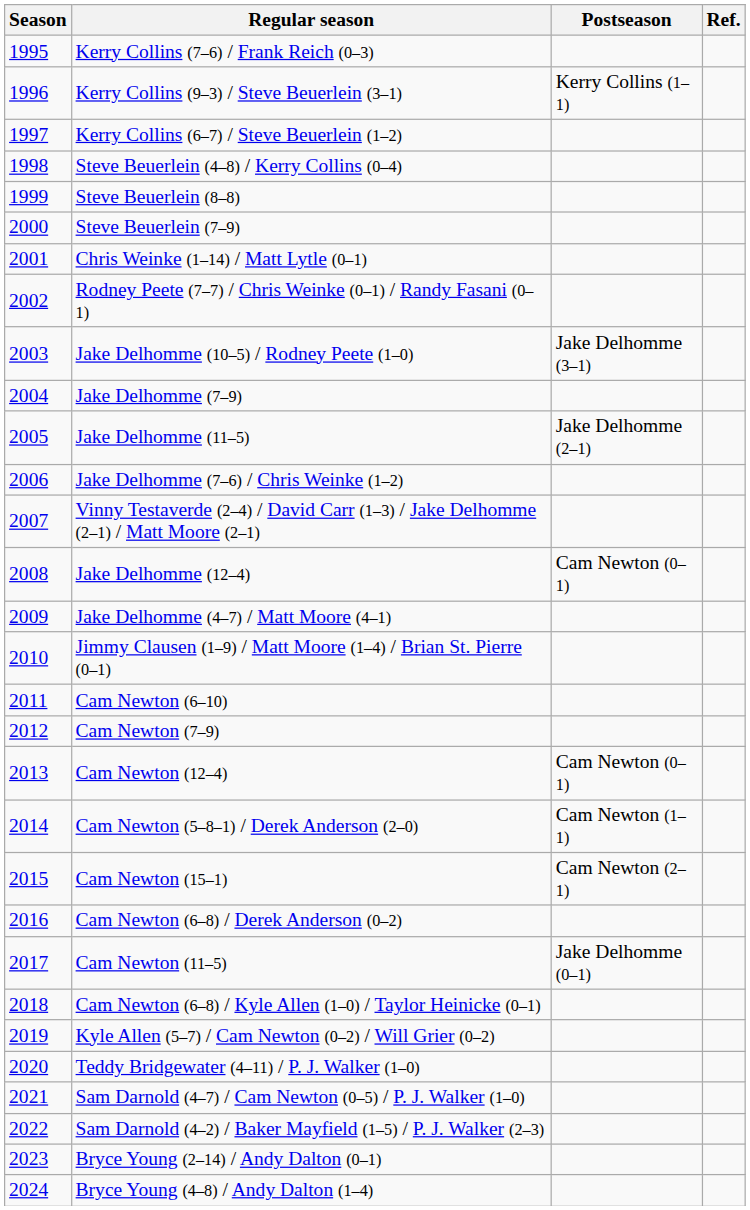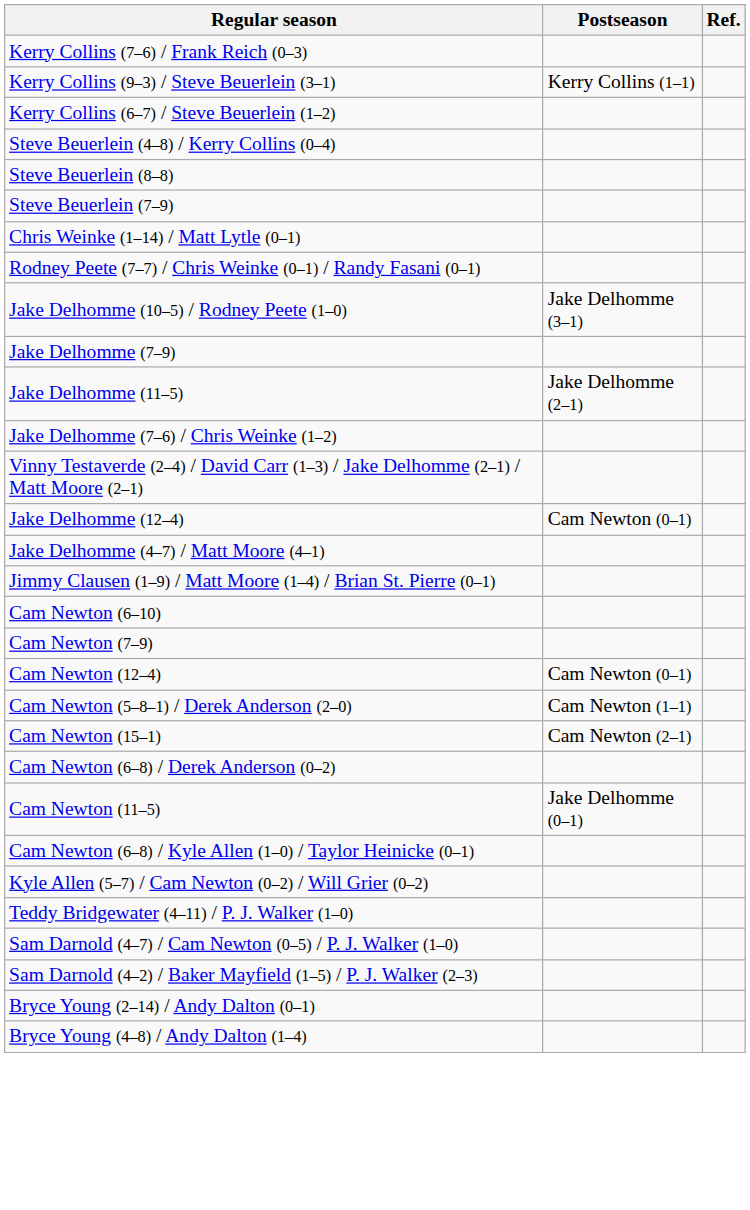- column: (38, 19)
